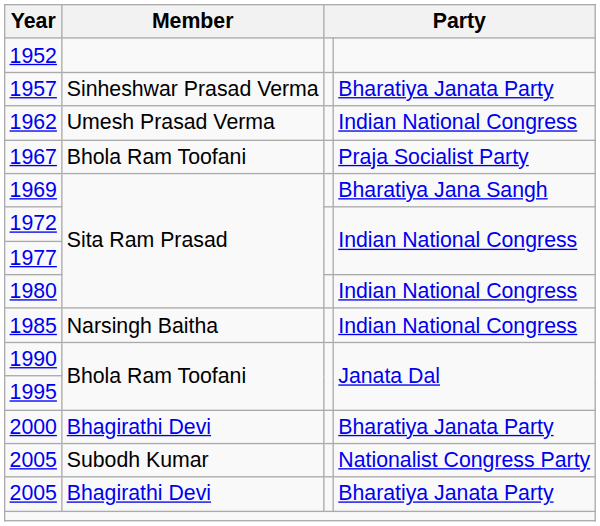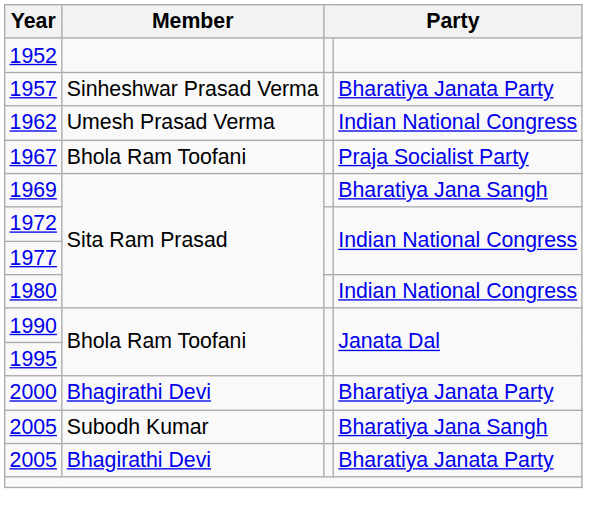- row: (33, 325)
(464, 460) Nationalist Congress Party -> (443, 426) Bharatiya Jana Sangh
